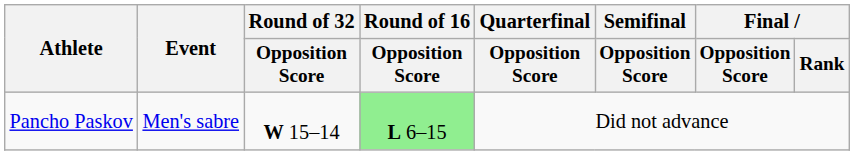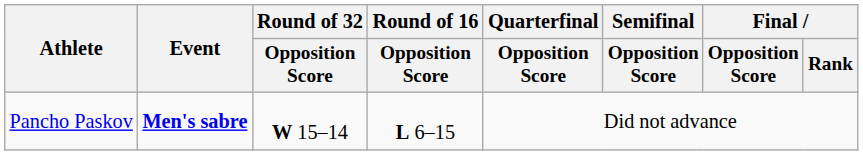(191, 121) normal -> (195, 121) bold
(417, 133) lightgreen background -> (425, 133) no background
